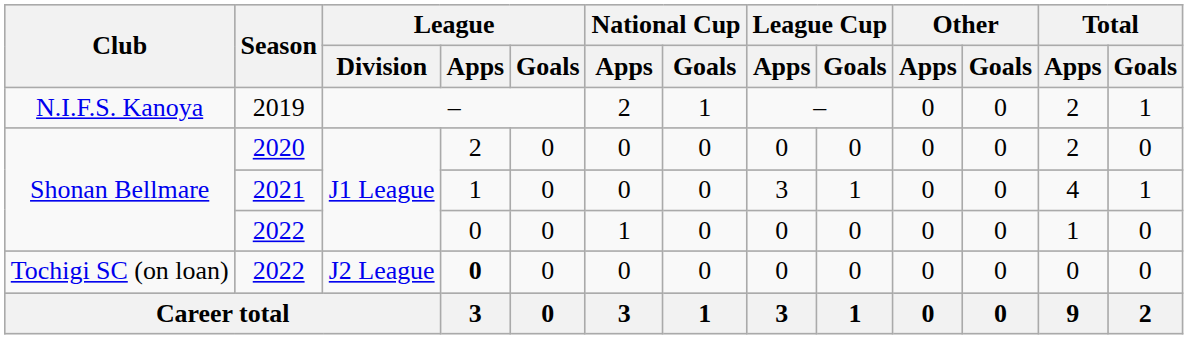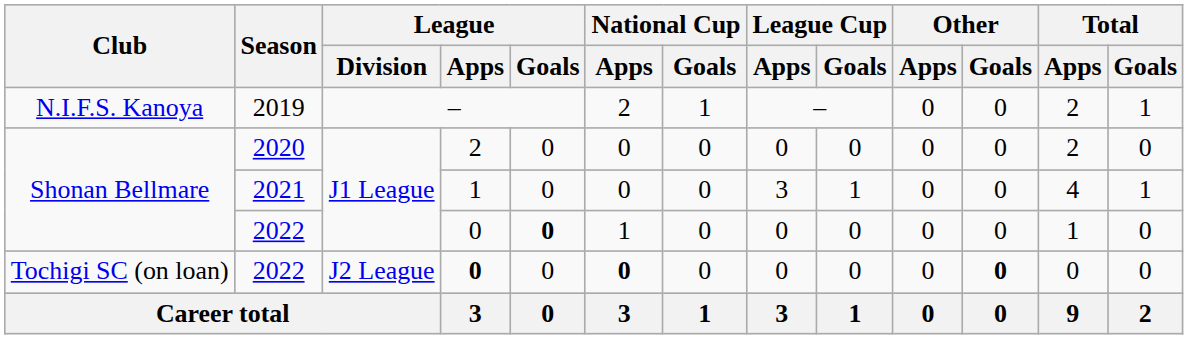(548, 230) normal -> (548, 230) bold
(624, 271) normal -> (624, 271) bold
(1000, 271) normal -> (1000, 271) bold
